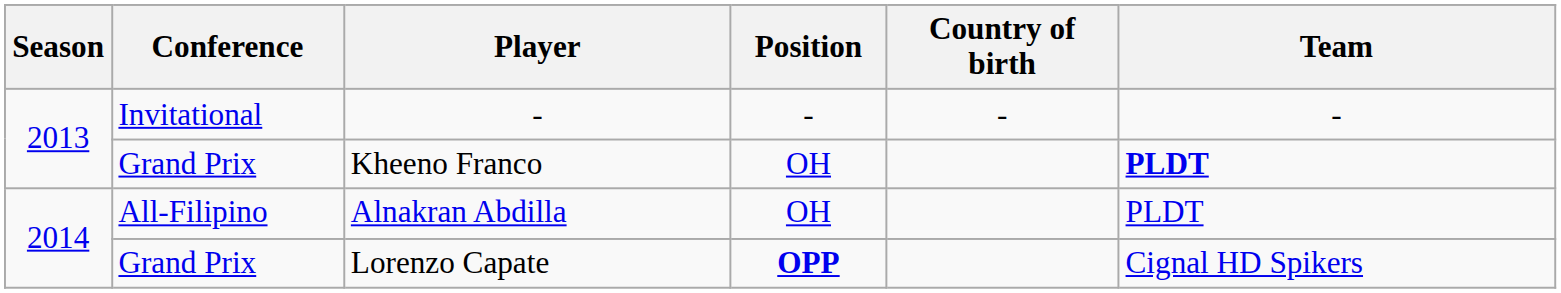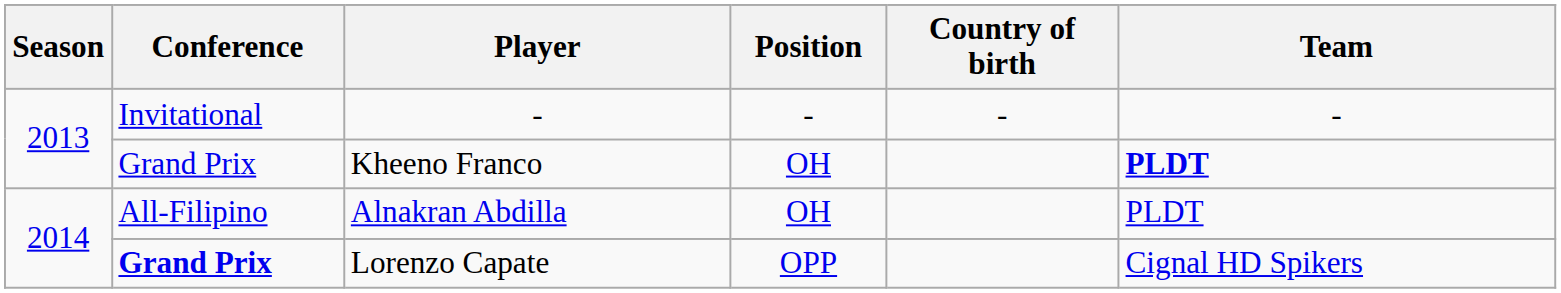(187, 262) normal -> (195, 262) bold
(808, 262) bold -> (808, 262) normal
